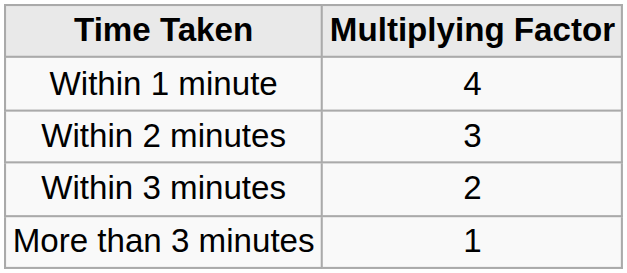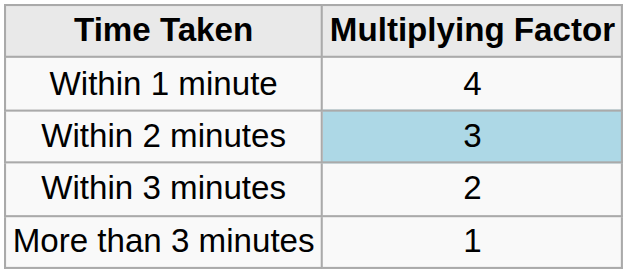(472, 135) no background -> (472, 135) lightblue background
